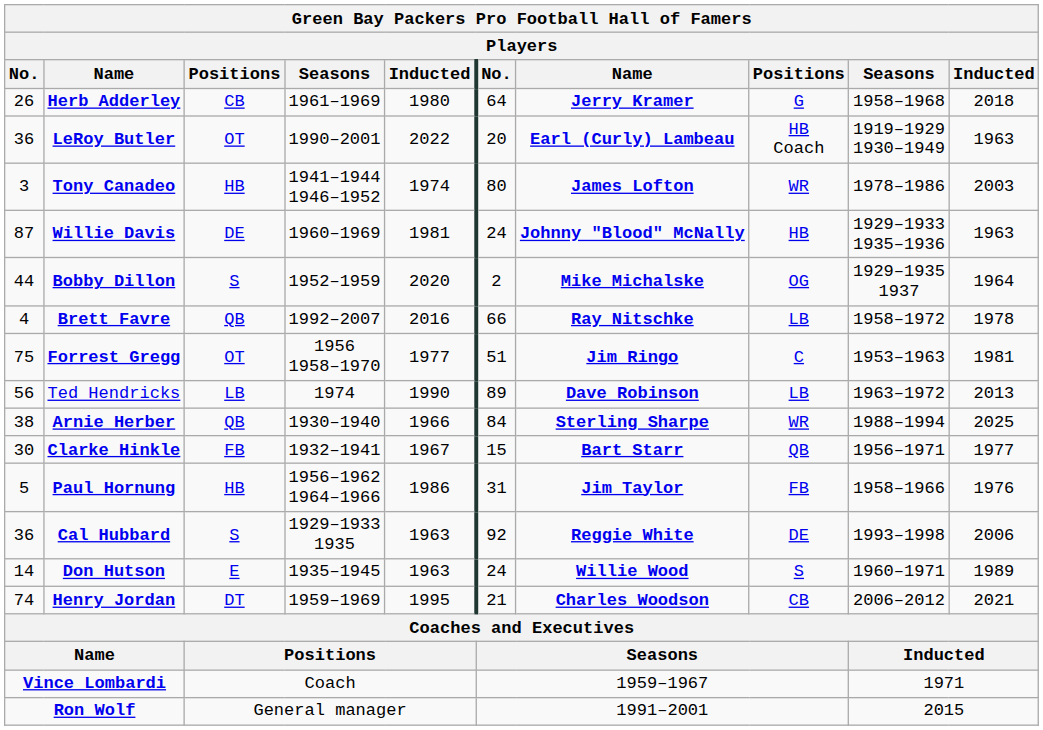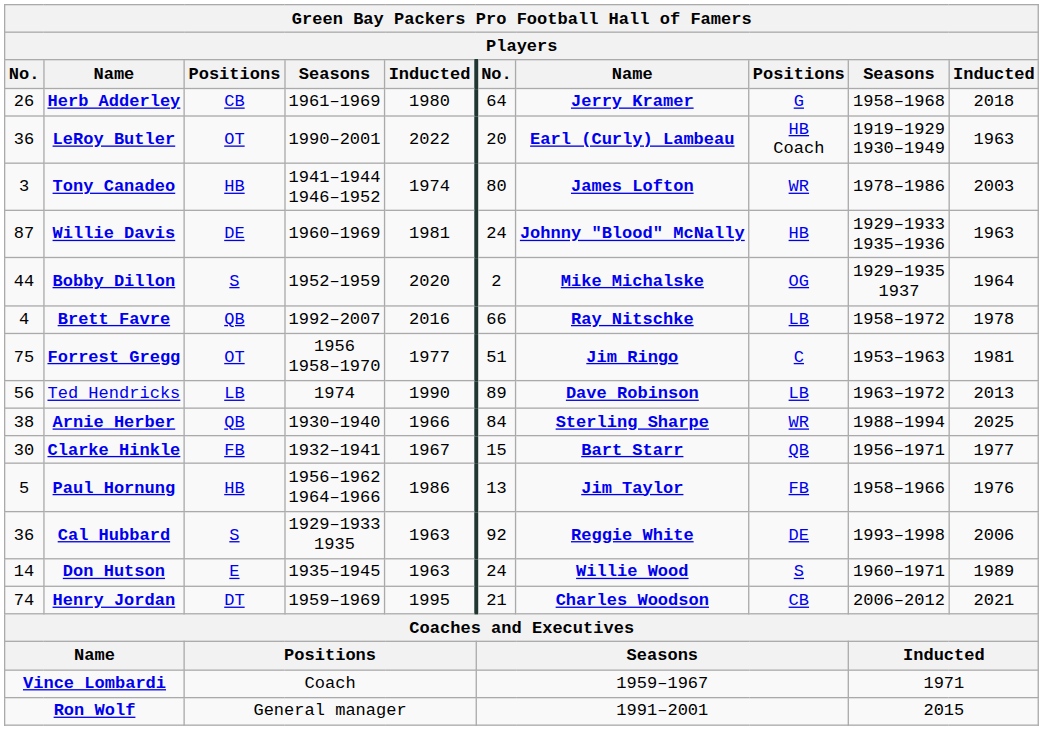(496, 487) 31 -> (496, 487) 13
